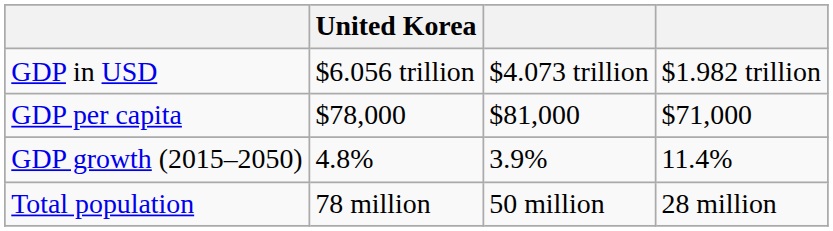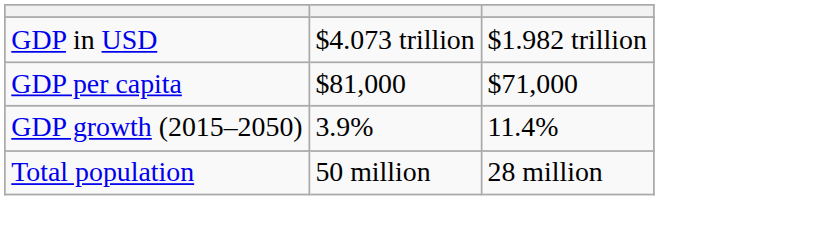- column: (396, 26)
